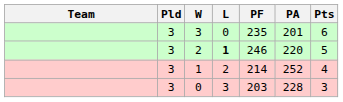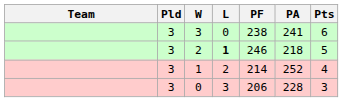(257, 32) 235 -> (257, 32) 238
(293, 32) 201 -> (293, 32) 241
(293, 51) 220 -> (293, 51) 218
(257, 87) 203 -> (257, 87) 206
